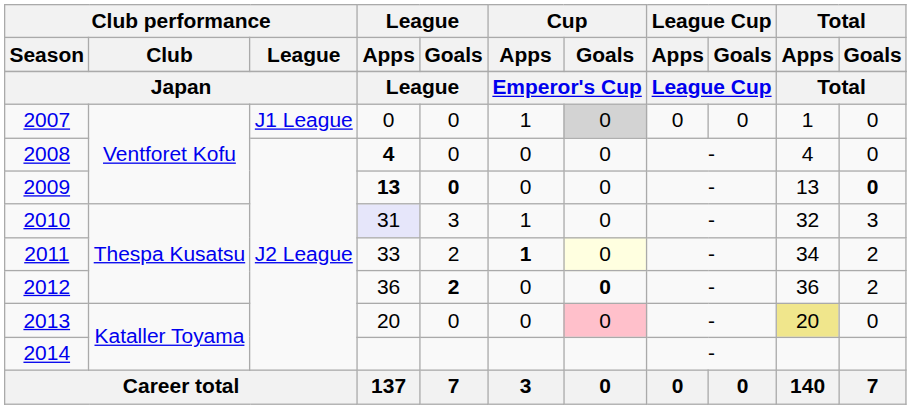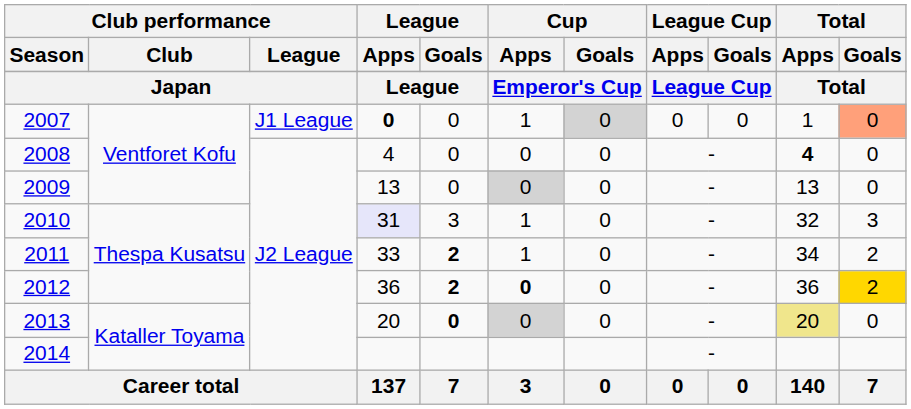(389, 120) normal -> (389, 120) bold
(873, 120) no background -> (873, 120) lightsalmon background
(389, 154) bold -> (389, 154) normal
(808, 154) normal -> (808, 154) bold
(389, 187) bold -> (389, 187) normal
(454, 187) bold -> (454, 187) normal
(526, 187) no background -> (526, 187) lightgrey background
(873, 187) bold -> (873, 187) normal
(454, 253) normal -> (454, 253) bold
(526, 253) bold -> (526, 253) normal
(605, 253) lightyellow background -> (605, 253) no background
(526, 287) normal -> (526, 287) bold
(605, 287) bold -> (605, 287) normal
(873, 287) no background -> (873, 287) gold background
(454, 320) normal -> (454, 320) bold
(526, 320) no background -> (526, 320) lightgrey background
(605, 320) pink background -> (605, 320) no background
